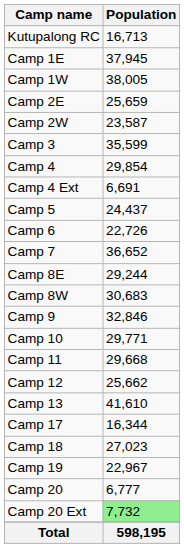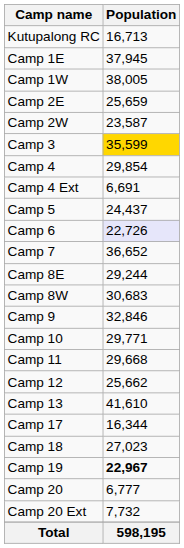(127, 144) no background -> (127, 144) gold background
(127, 230) no background -> (127, 230) lavender background
(127, 468) normal -> (127, 468) bold
(123, 511) lightgreen background -> (123, 511) no background
